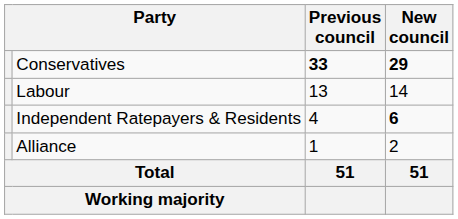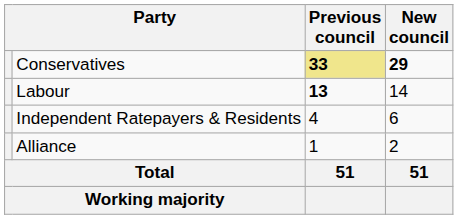(318, 64) no background -> (318, 64) khaki background
(318, 91) normal -> (318, 91) bold
(394, 118) bold -> (394, 118) normal
